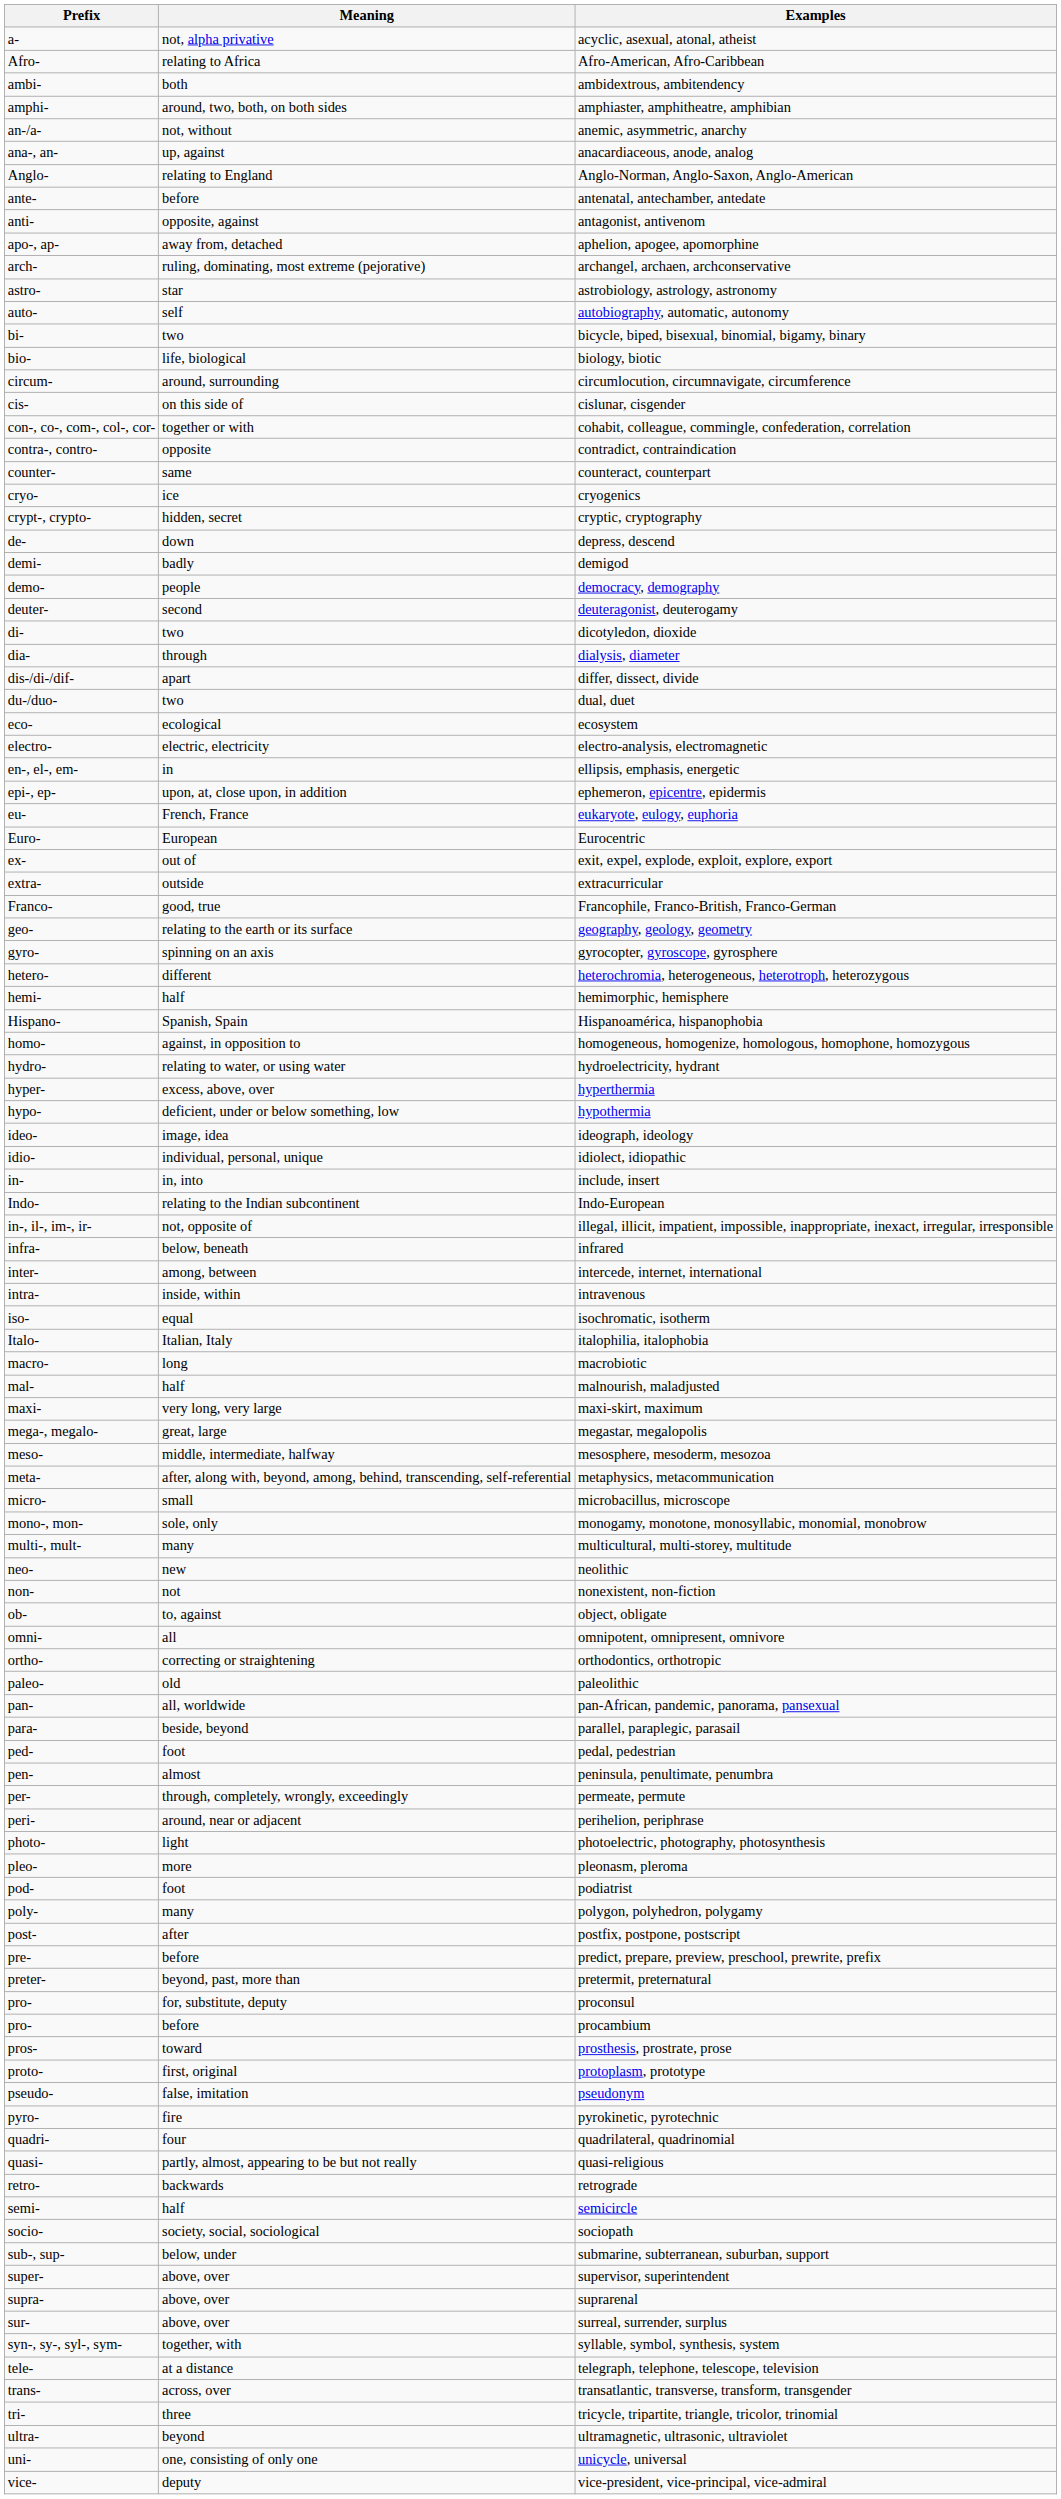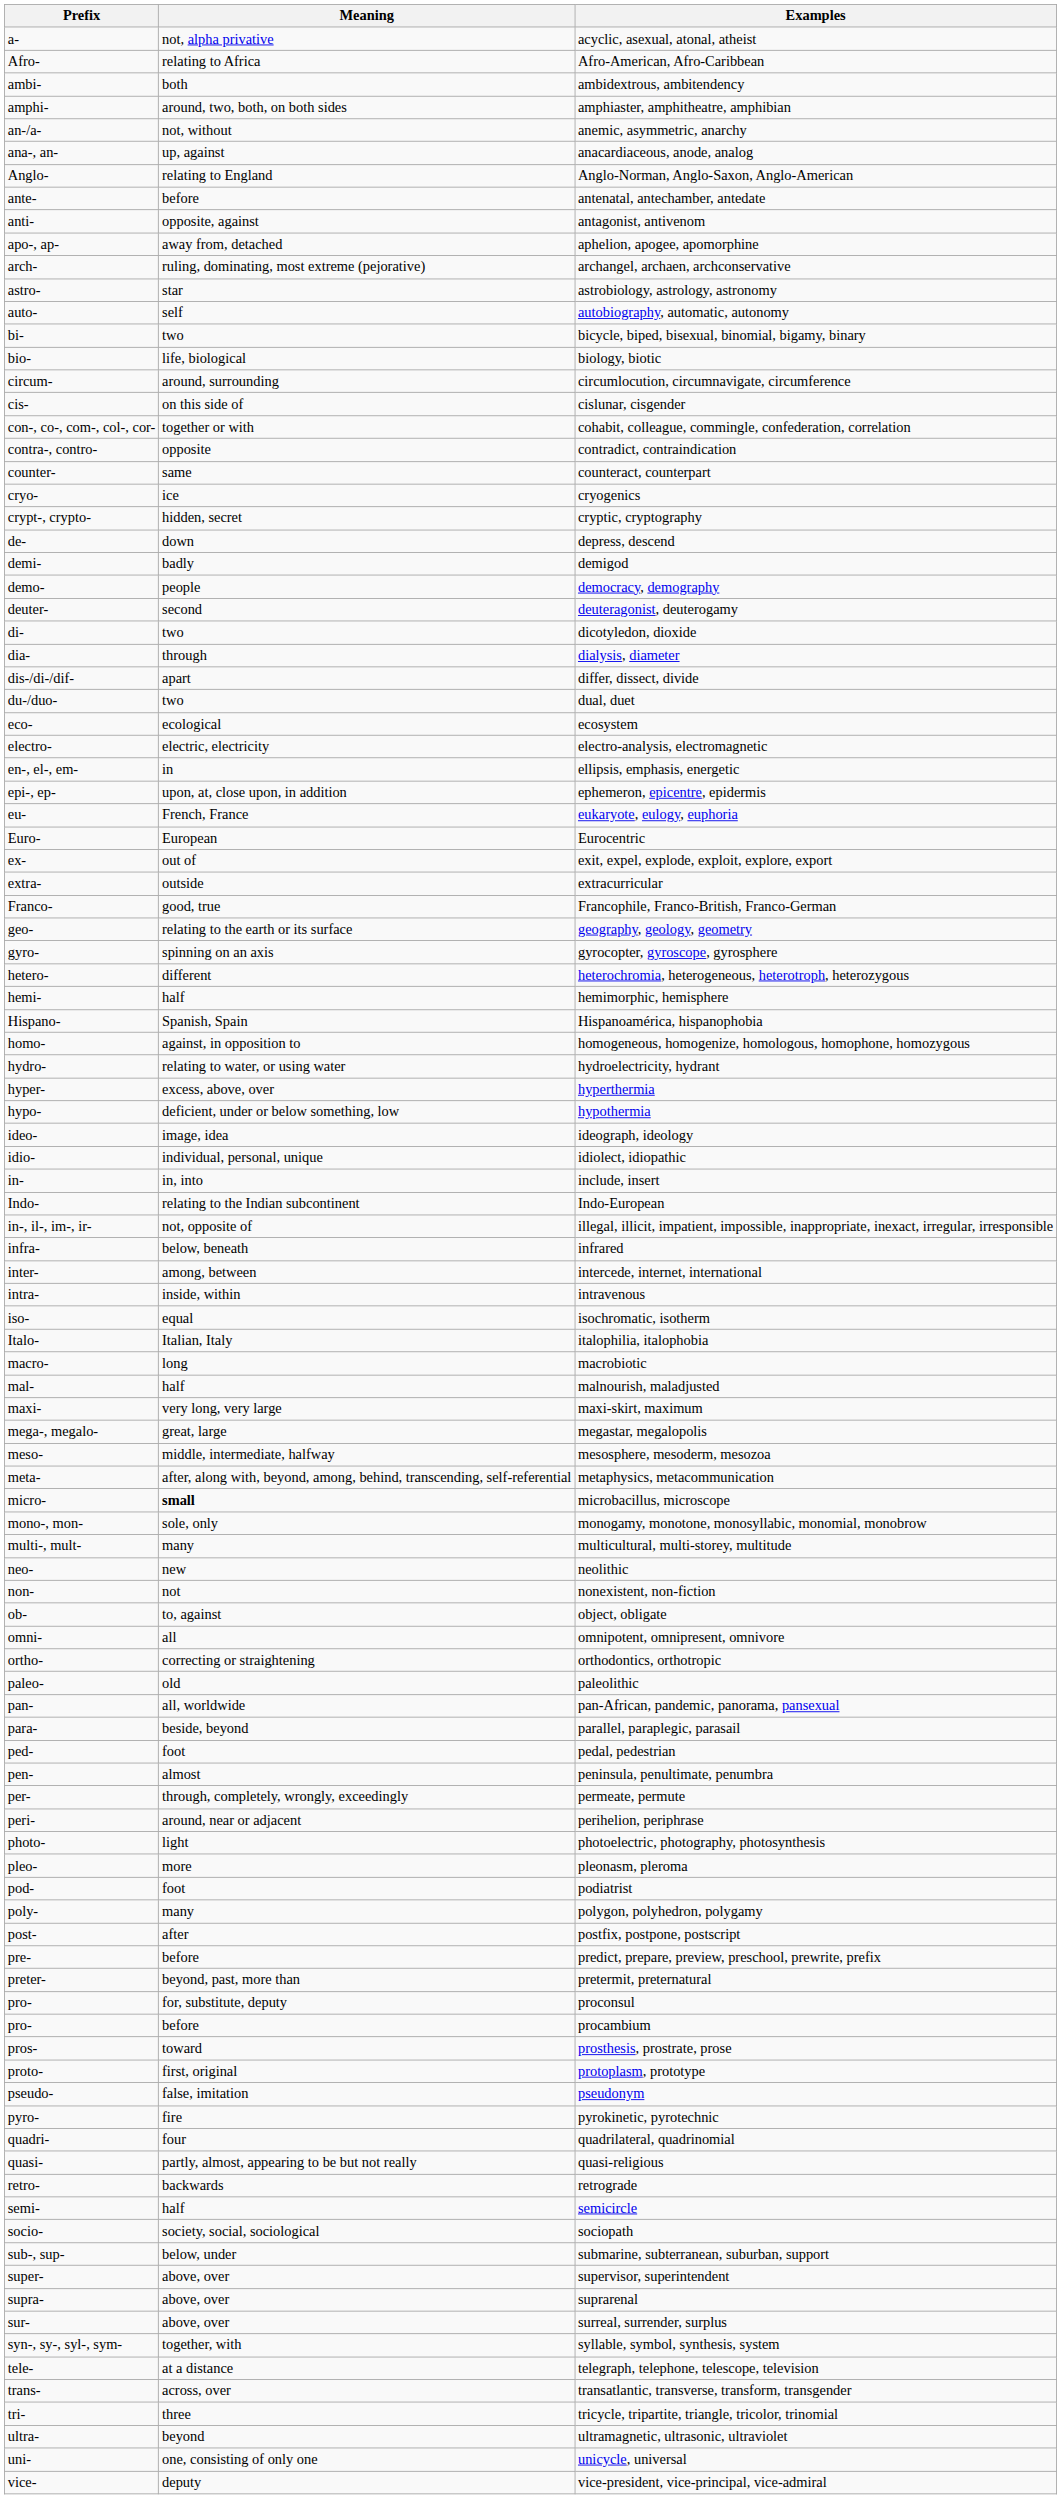(178, 1500) normal -> (178, 1500) bold
